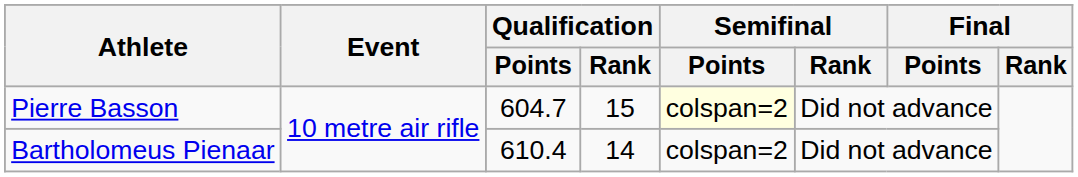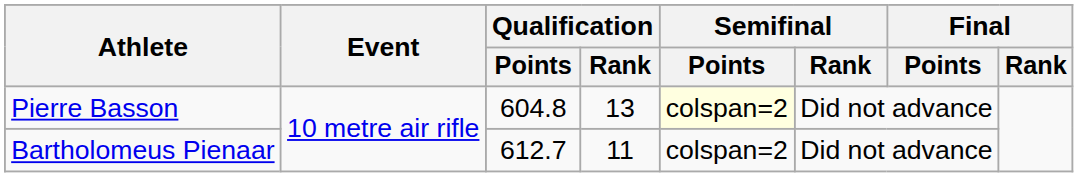(533, 108) 604.7 -> (533, 108) 604.8
(620, 108) 15 -> (620, 108) 13
(533, 150) 610.4 -> (533, 150) 612.7
(620, 150) 14 -> (620, 150) 11
